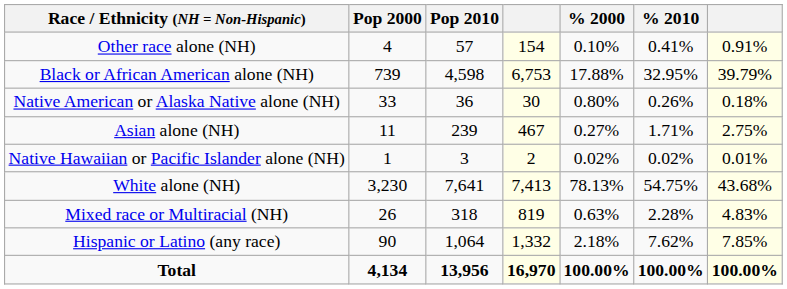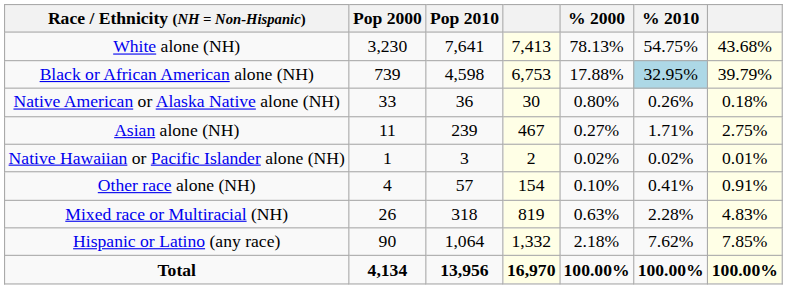rows swapped: (177, 185) <-> (177, 46)
(671, 74) no background -> (671, 74) lightblue background
